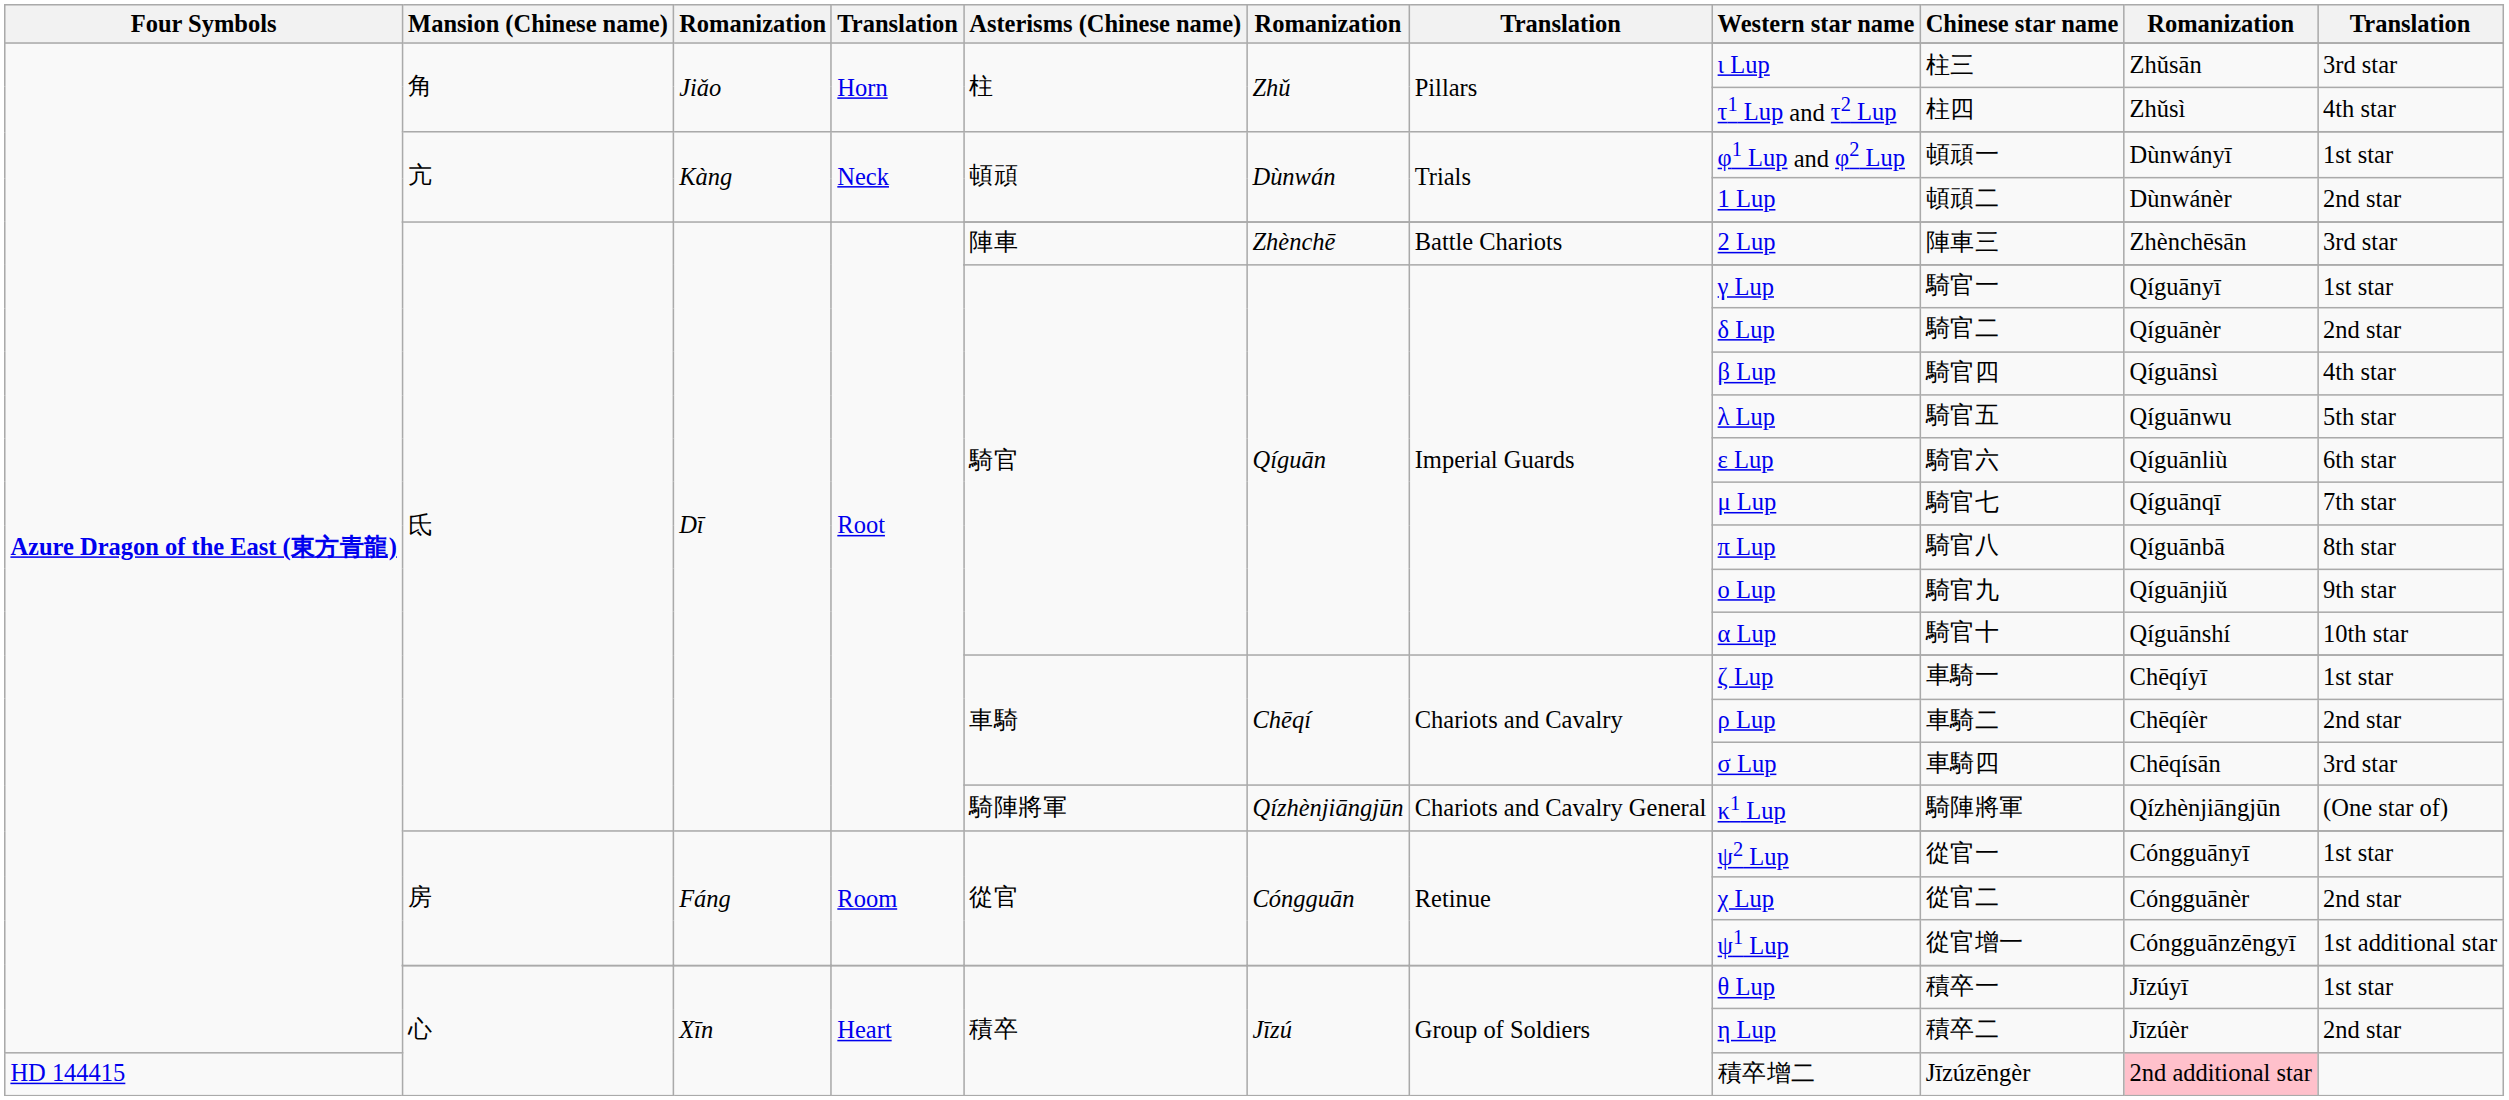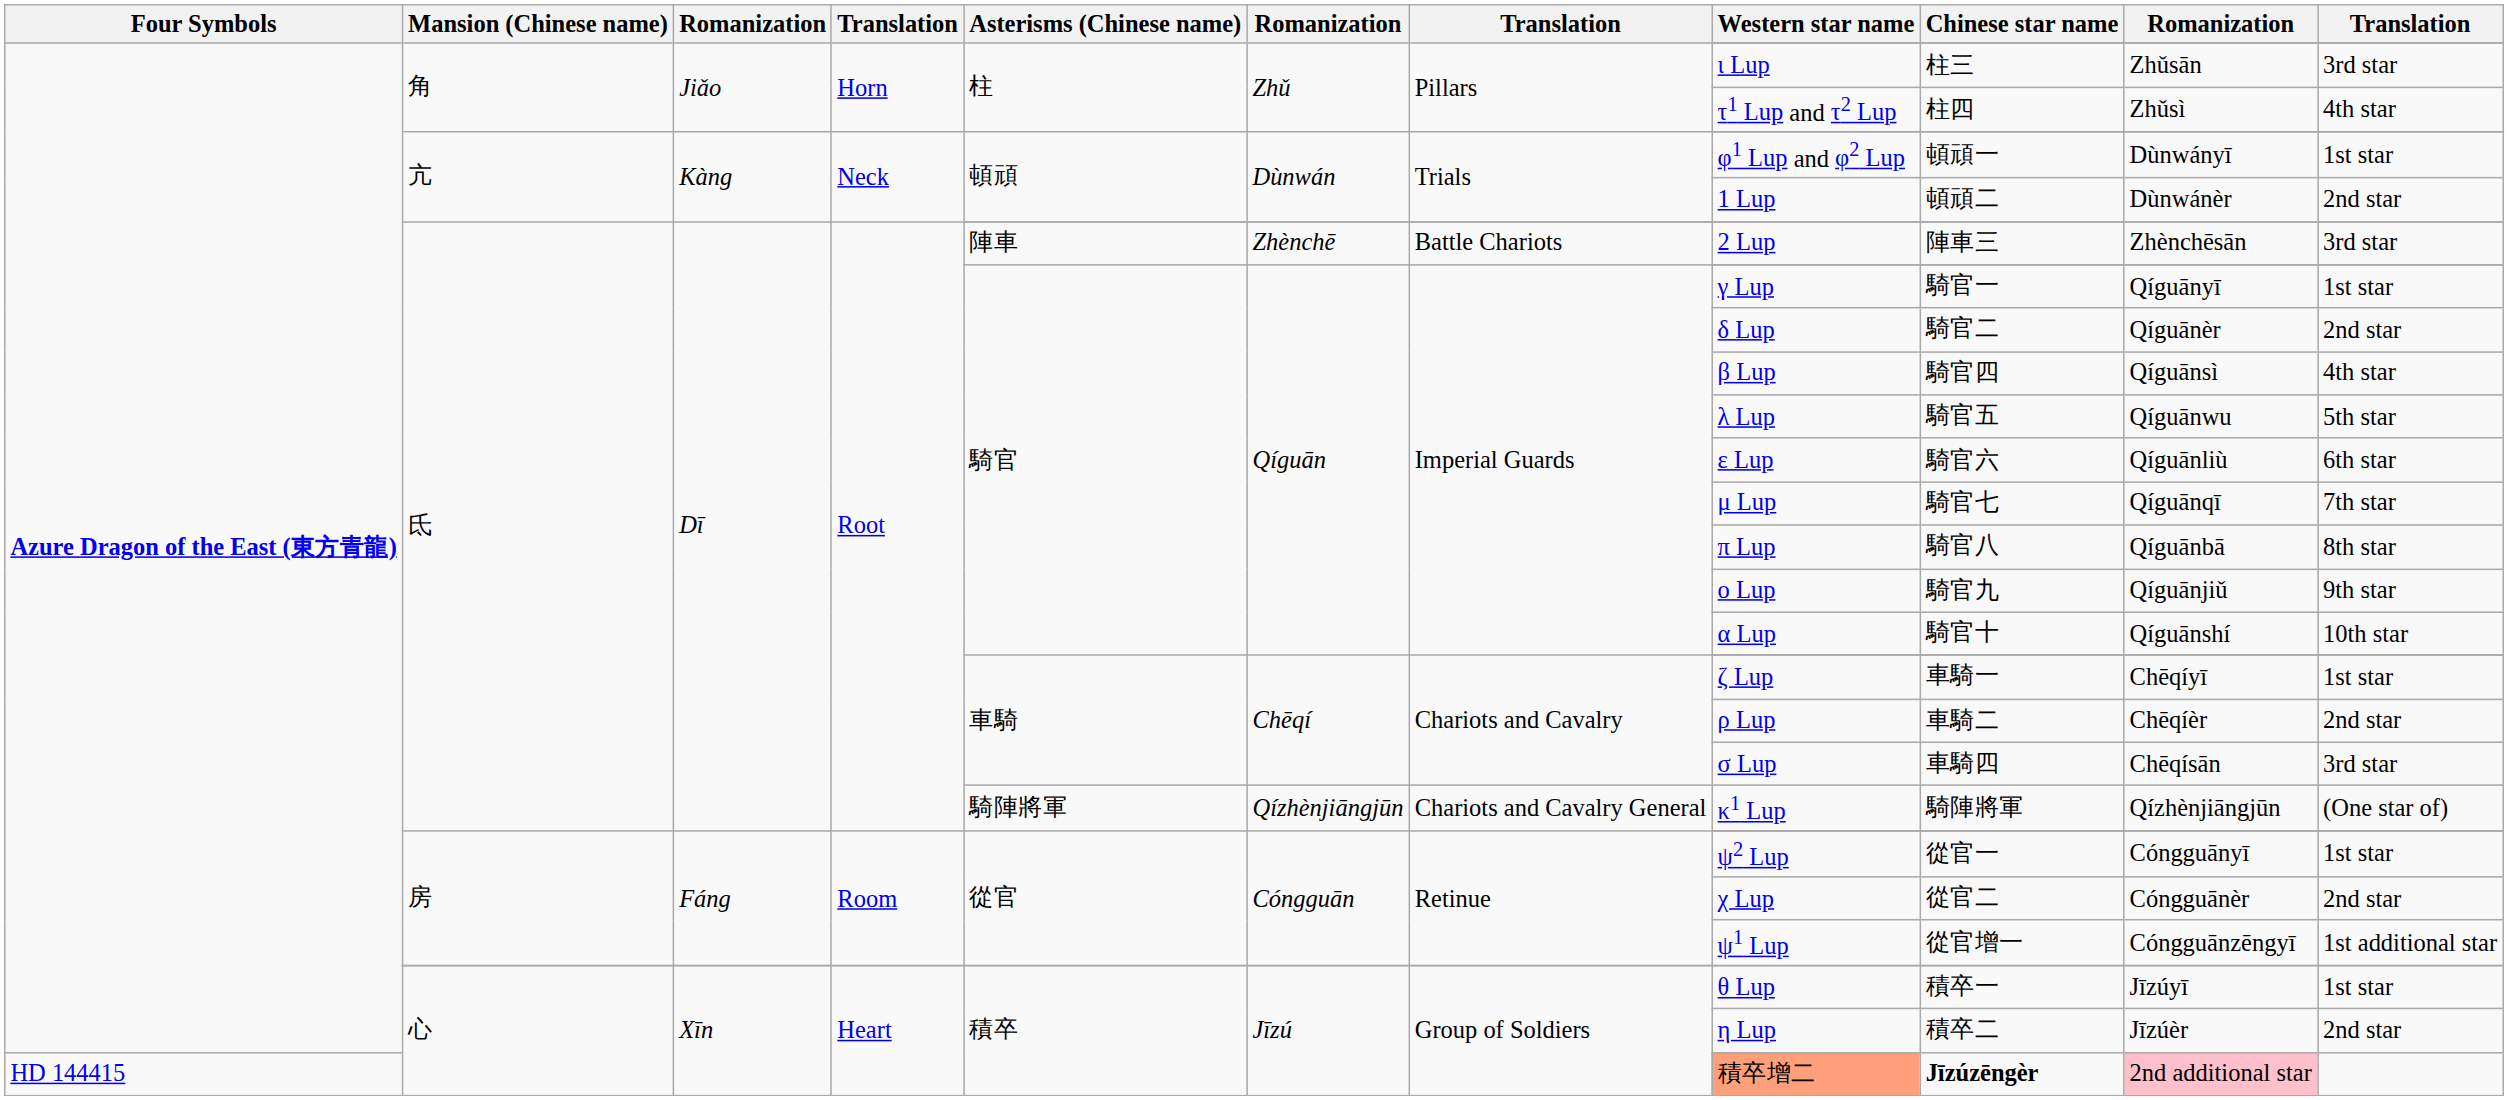(1767, 1072) no background -> (1767, 1072) lightsalmon background
(1978, 1073) normal -> (1982, 1073) bold
